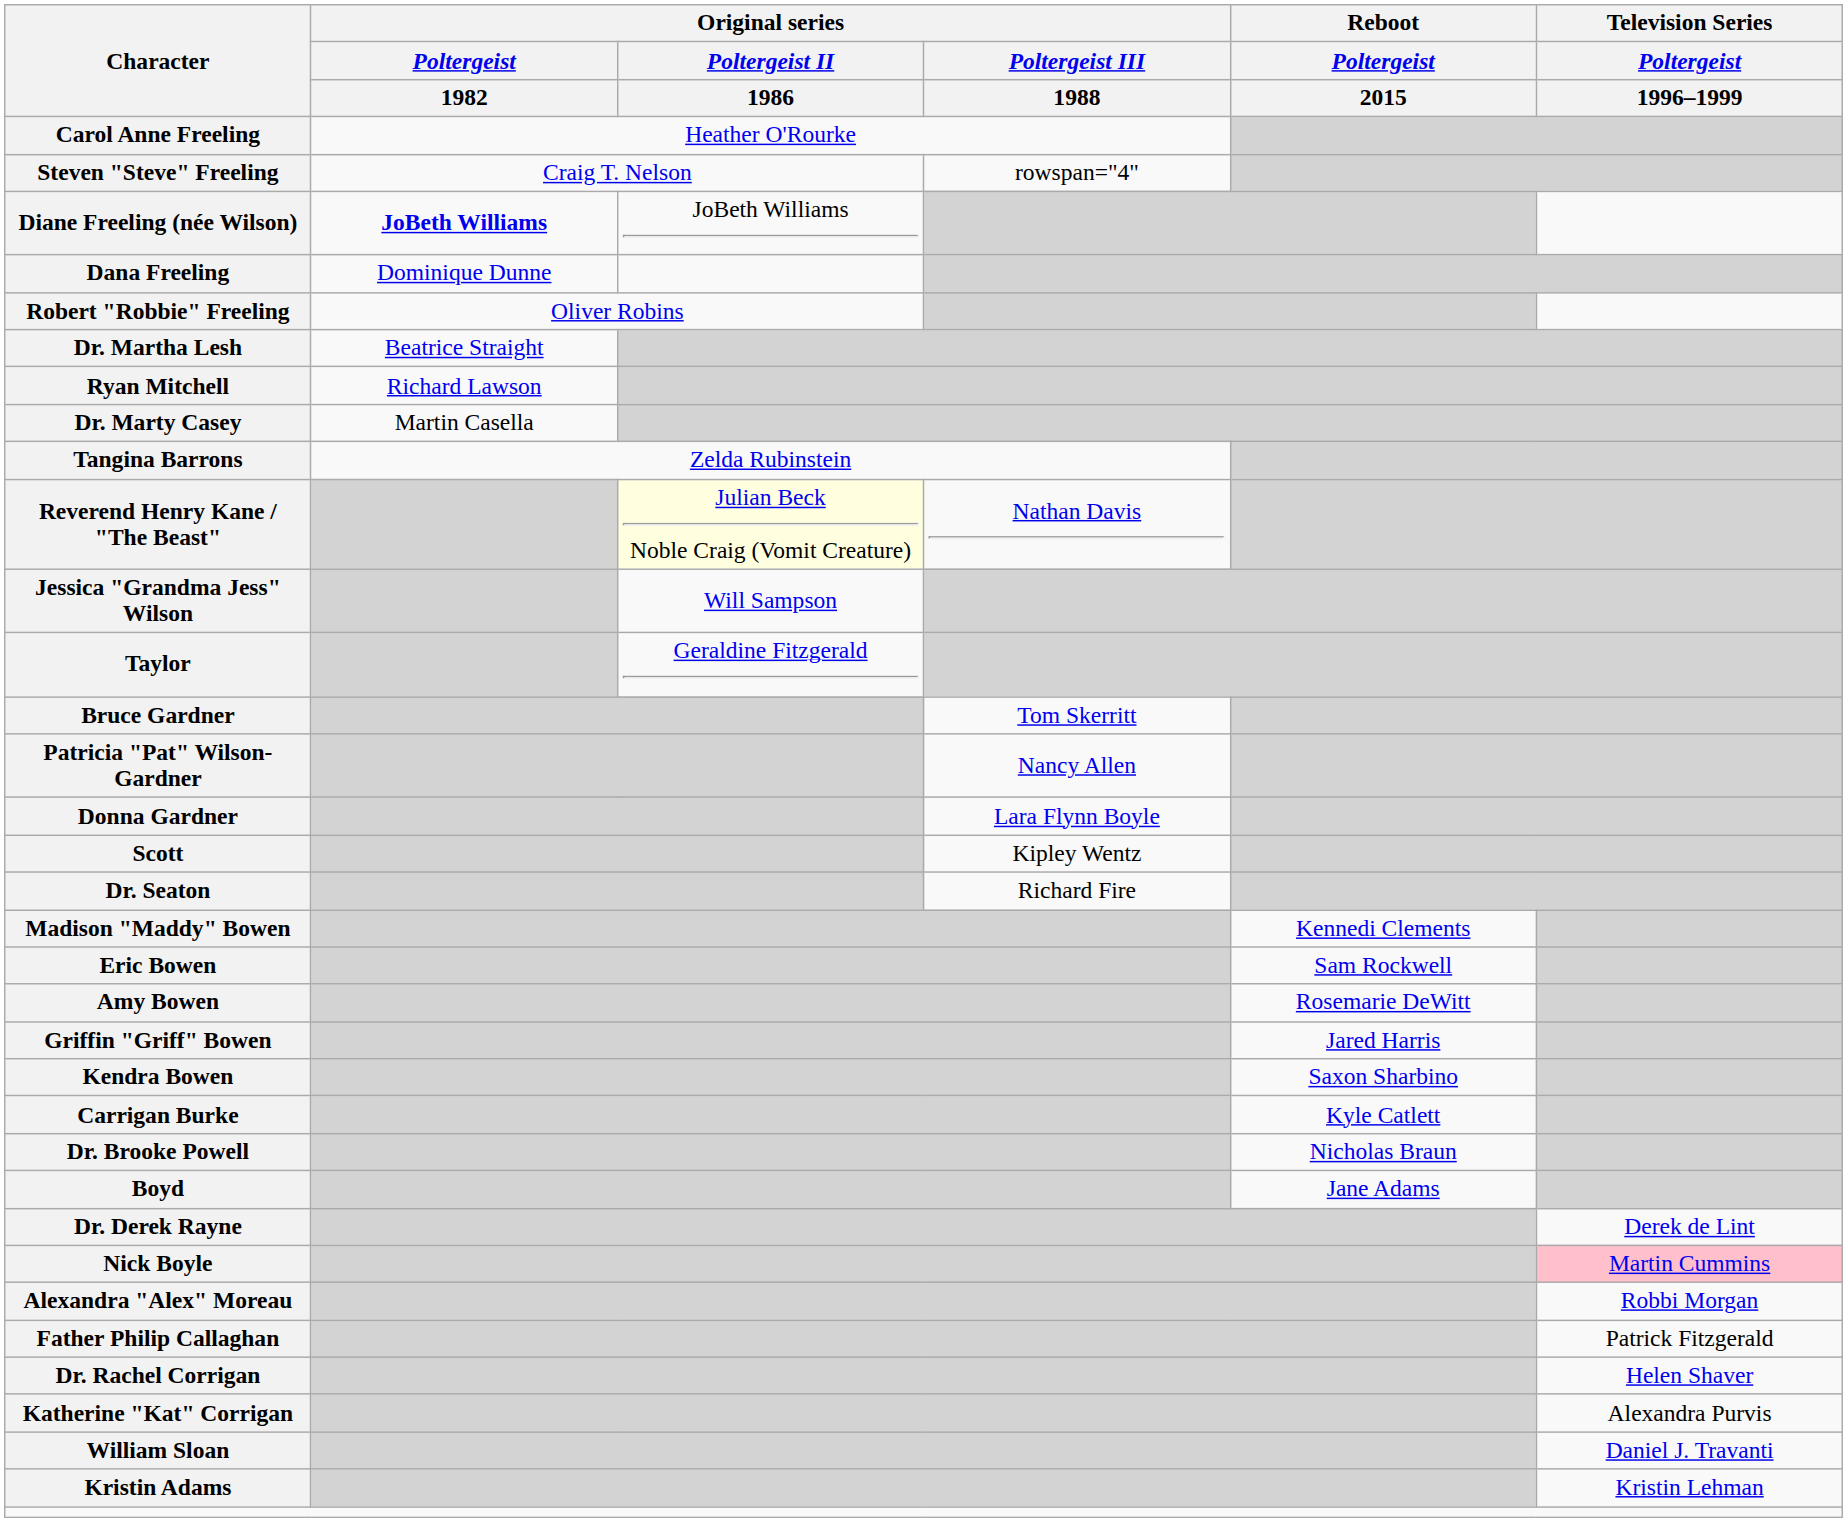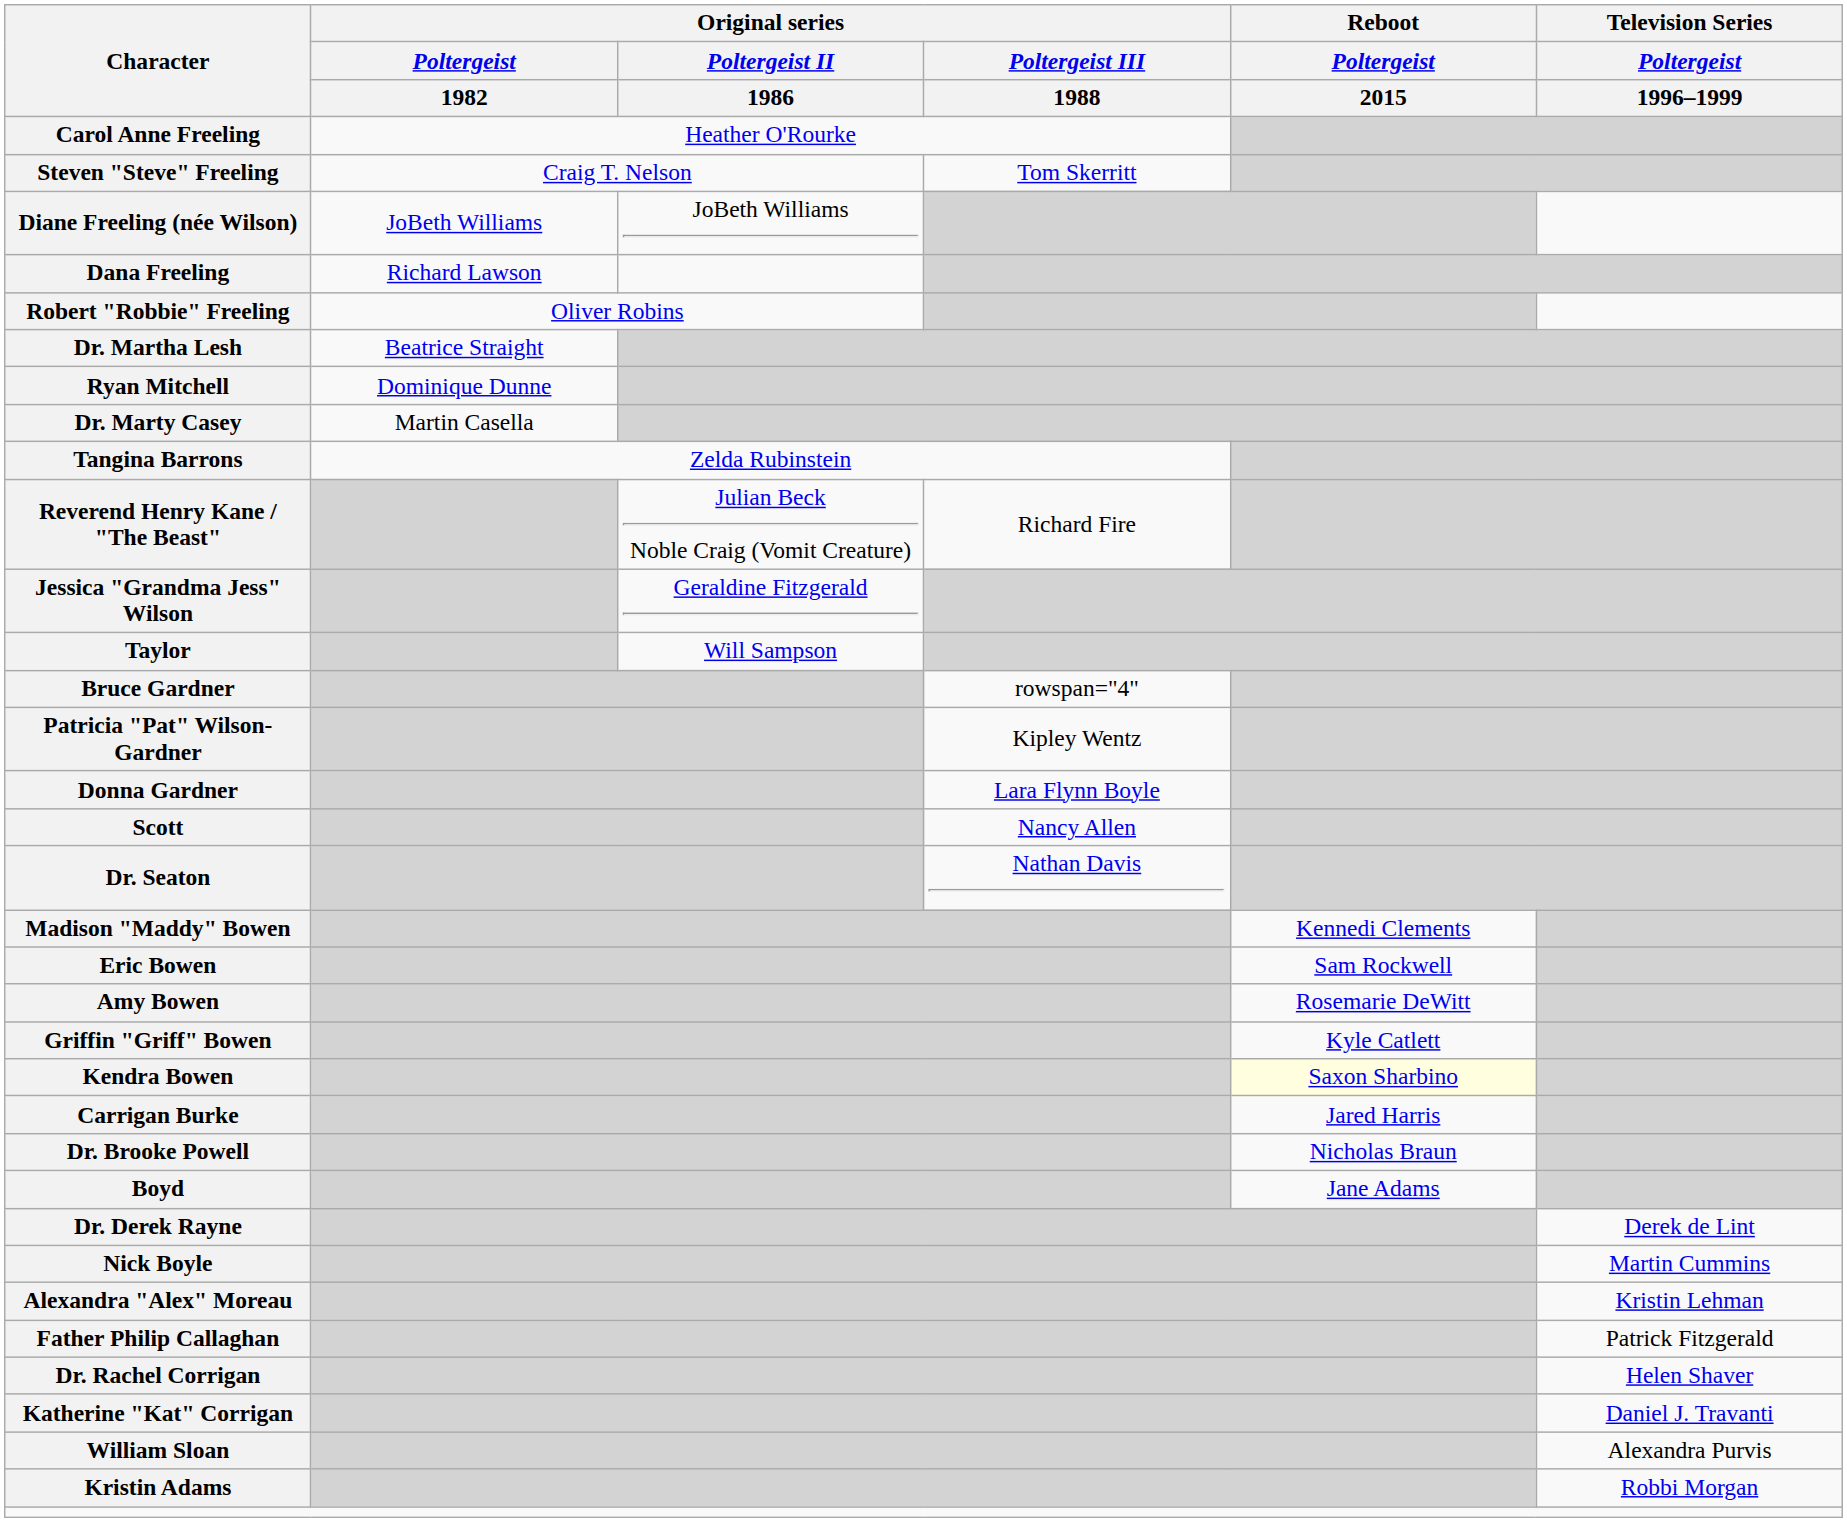(1077, 172) rowspan="4" -> (1077, 172) Tom Skerritt
(464, 222) bold -> (464, 222) normal
(464, 273) Dominique Dunne -> (464, 273) Richard Lawson
(464, 385) Richard Lawson -> (464, 385) Dominique Dunne
(771, 523) lightyellow background -> (771, 523) no background
(1077, 518) Nathan Davis -> (1077, 523) Richard Fire
(771, 600) Will Sampson -> (771, 595) Geraldine Fitzgerald
(771, 659) Geraldine Fitzgerald -> (771, 651) Will Sampson
(1077, 714) Tom Skerritt -> (1077, 688) rowspan="4"
(1077, 765) Nancy Allen -> (1077, 739) Kipley Wentz
(1077, 853) Kipley Wentz -> (1077, 826) Nancy Allen
(1077, 890) Richard Fire -> (1077, 872) Nathan Davis
(1383, 1039) Jared Harris -> (1383, 1039) Kyle Catlett
(1383, 1077) no background -> (1383, 1077) lightyellow background
(1383, 1114) Kyle Catlett -> (1383, 1114) Jared Harris
(1690, 1263) pink background -> (1690, 1263) no background
(1690, 1300) Robbi Morgan -> (1690, 1300) Kristin Lehman
(1690, 1412) Alexandra Purvis -> (1690, 1412) Daniel J. Travanti
(1690, 1450) Daniel J. Travanti -> (1690, 1450) Alexandra Purvis
(1690, 1487) Kristin Lehman -> (1690, 1487) Robbi Morgan
